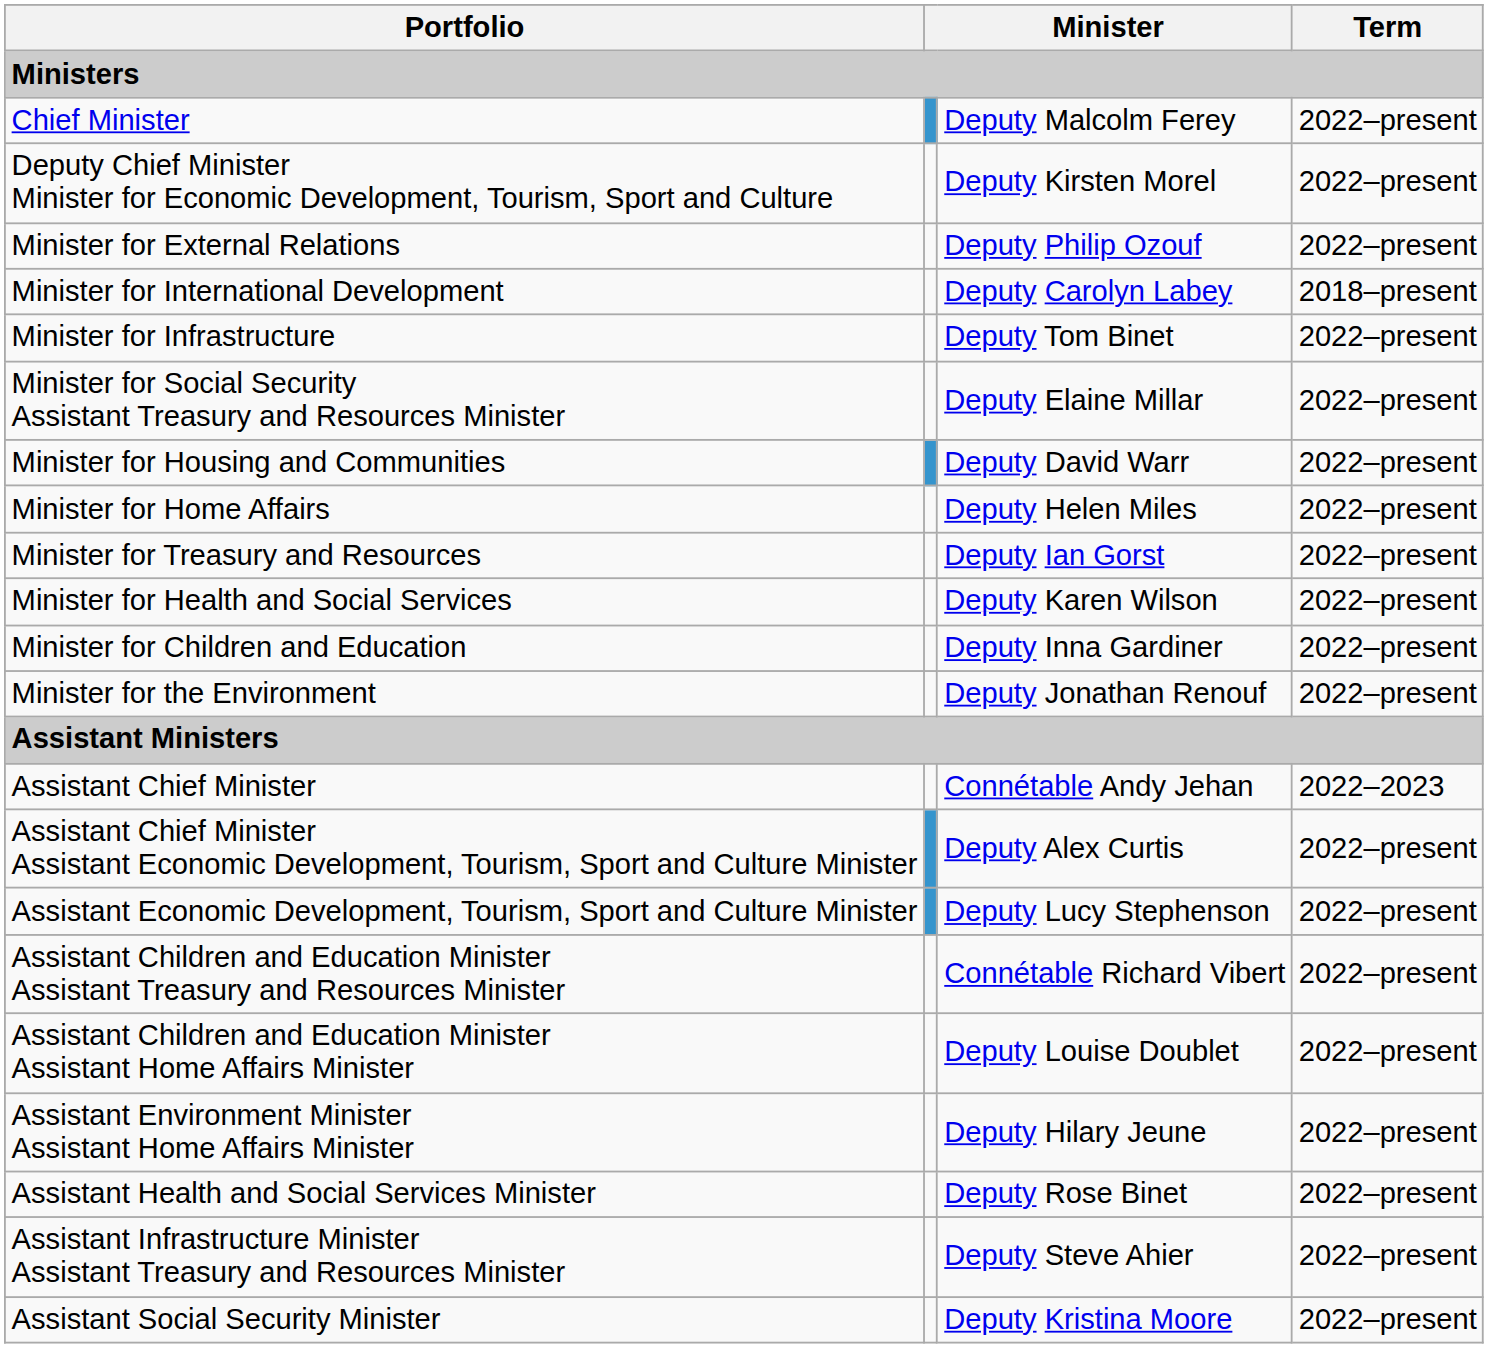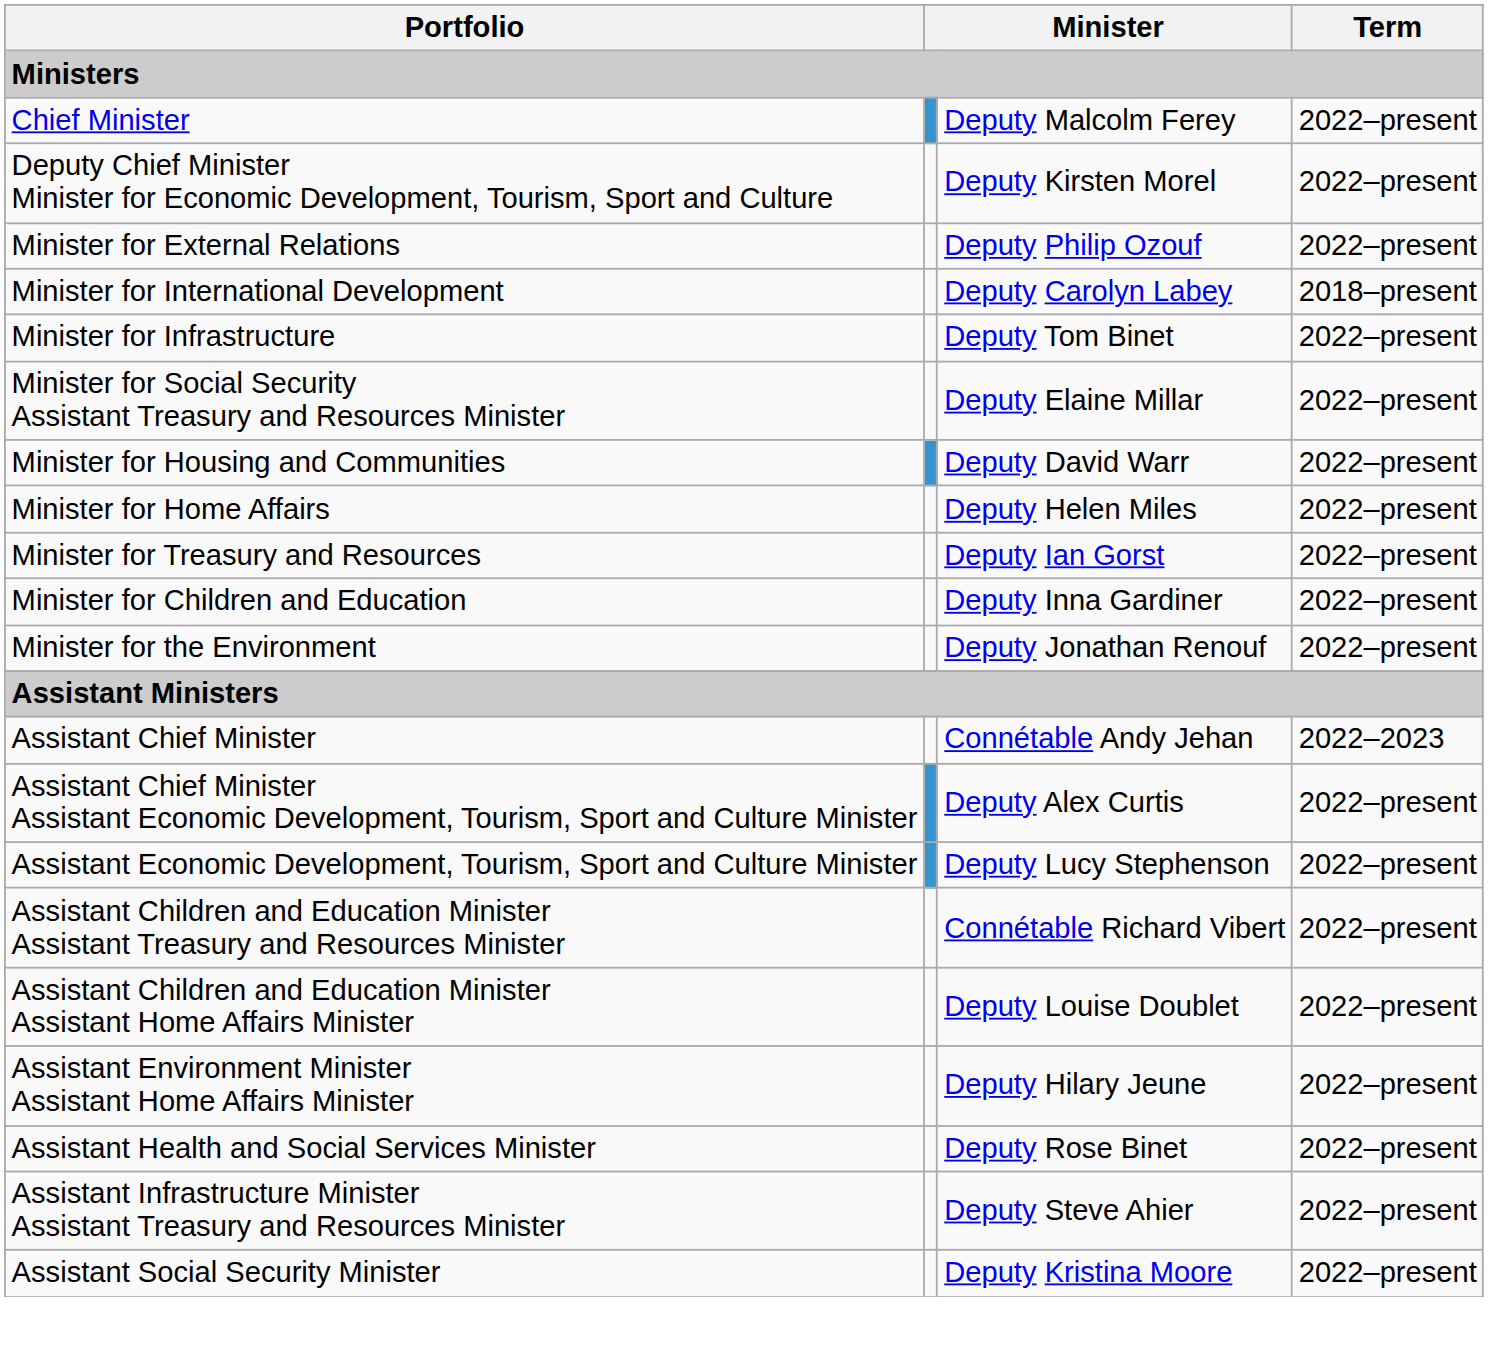- row: (262, 601)
